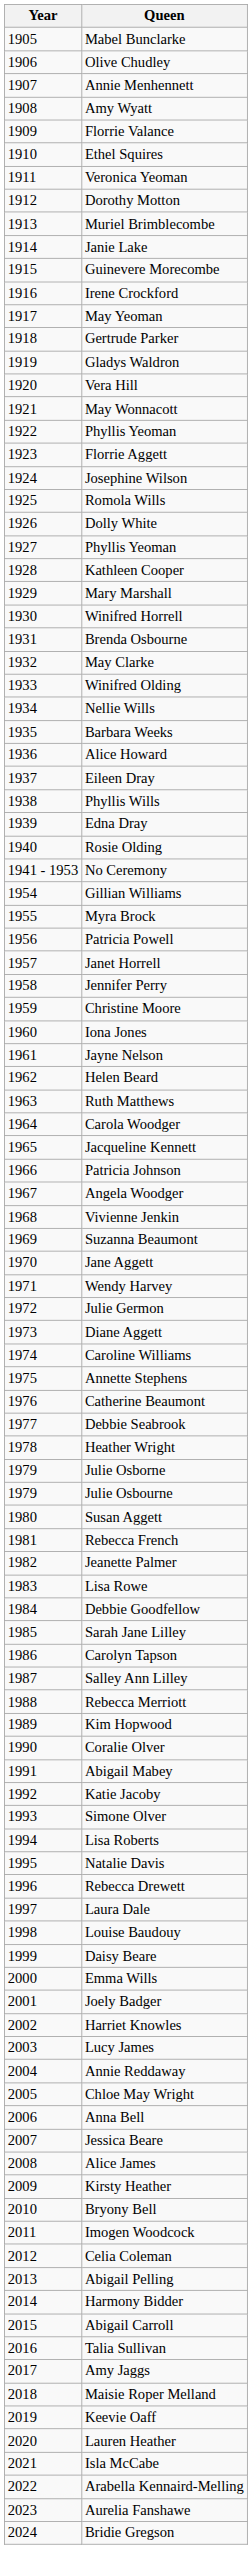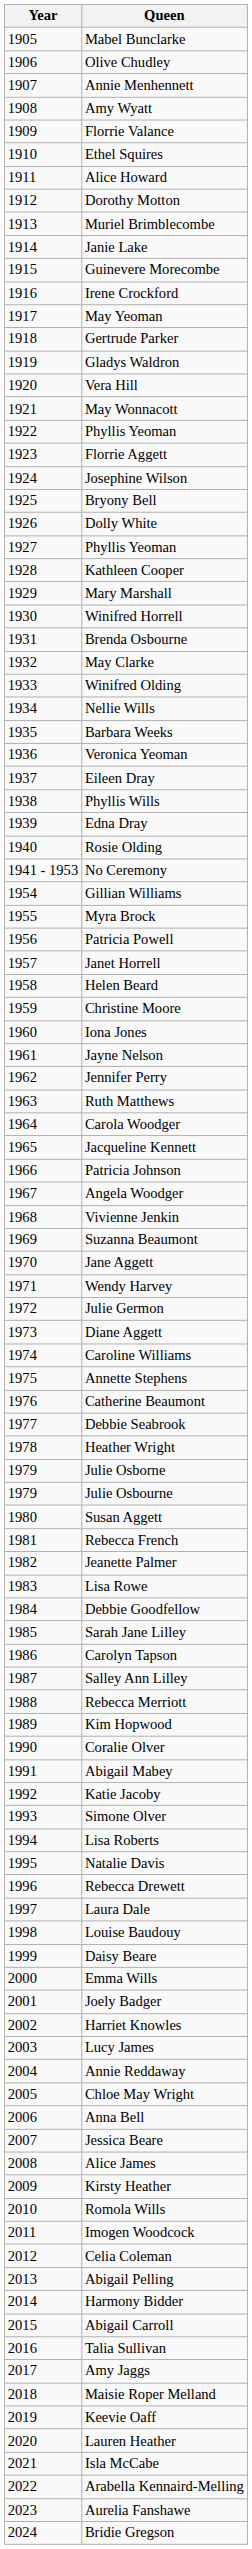(136, 177) Veronica Yeoman -> (126, 177) Alice Howard
(125, 500) Romola Wills -> (121, 500) Bryony Bell
(126, 754) Alice Howard -> (136, 754) Veronica Yeoman
(126, 985) Jennifer Perry -> (121, 985) Helen Beard
(121, 1078) Helen Beard -> (126, 1078) Jennifer Perry
(121, 2209) Bryony Bell -> (125, 2209) Romola Wills
